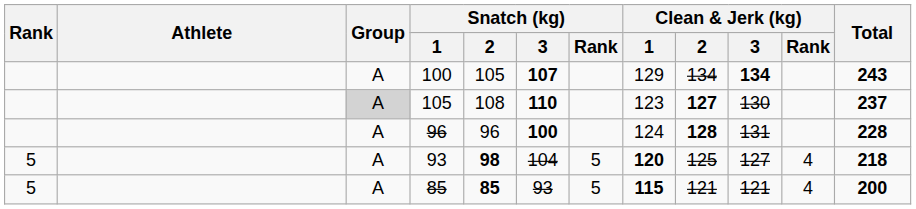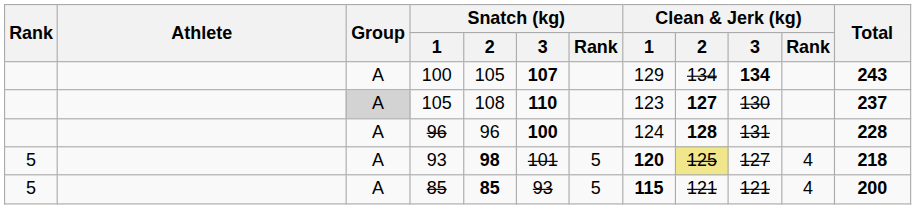(543, 160) 104 -> (543, 160) 101
(702, 160) no background -> (702, 160) khaki background
